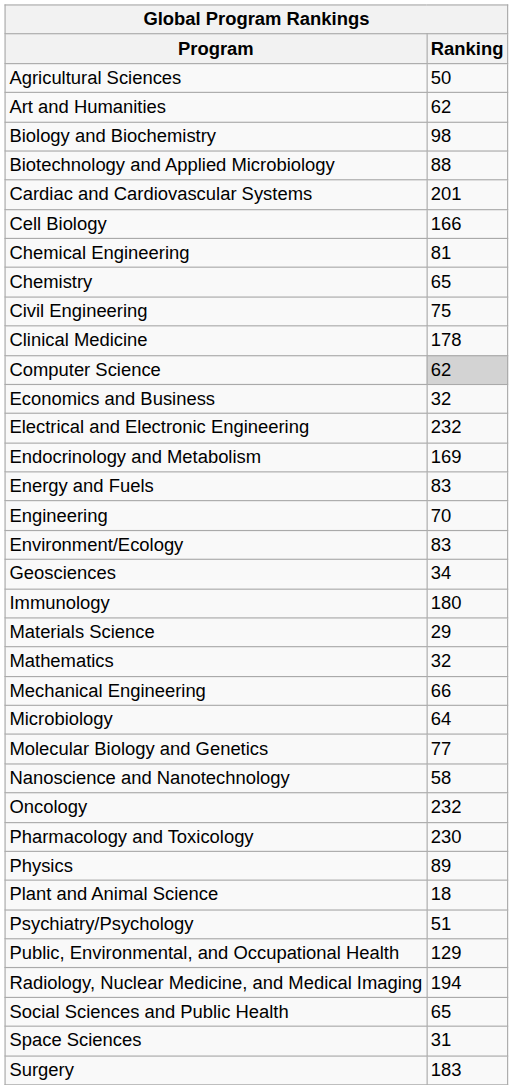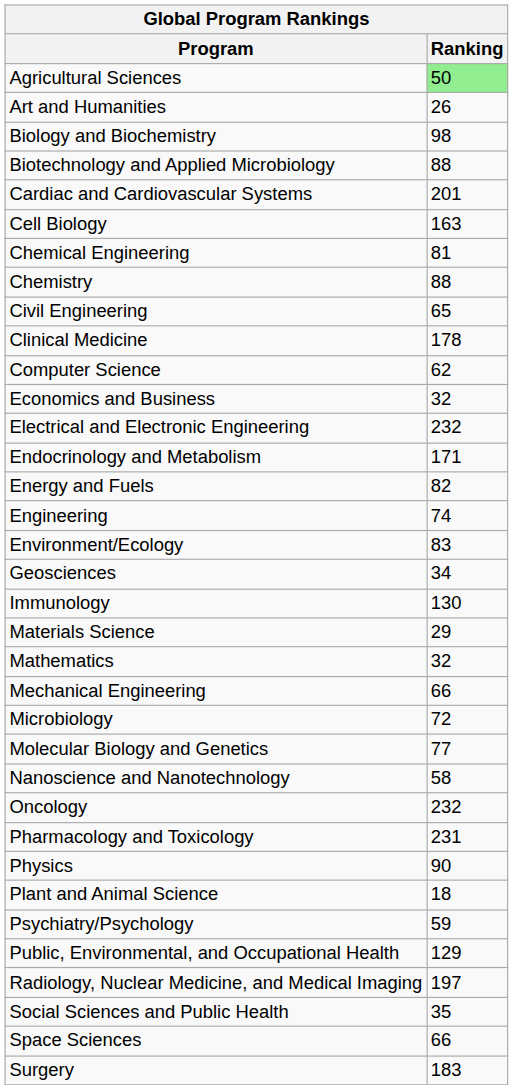(441, 77) no background -> (441, 77) lightgreen background
(441, 107) 62 -> (441, 107) 26
(446, 223) 166 -> (446, 223) 163
(441, 282) 65 -> (441, 282) 88
(441, 311) 75 -> (441, 311) 65
(441, 369) lightgrey background -> (441, 369) no background
(446, 457) 169 -> (446, 457) 171
(441, 486) 83 -> (441, 486) 82
(441, 515) 70 -> (441, 515) 74
(446, 603) 180 -> (446, 603) 130
(441, 719) 64 -> (441, 719) 72
(446, 836) 230 -> (446, 836) 231
(441, 865) 89 -> (441, 865) 90
(441, 924) 51 -> (441, 924) 59
(446, 982) 194 -> (446, 982) 197
(441, 1011) 65 -> (441, 1011) 35
(441, 1040) 31 -> (441, 1040) 66
